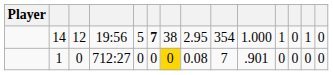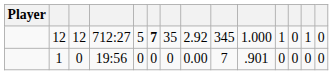(59, 37) 14 -> (59, 37) 12
(111, 37) 19:56 -> (111, 37) 712:27
(170, 37) 38 -> (170, 37) 35
(196, 37) 2.95 -> (196, 37) 2.92
(224, 37) 354 -> (224, 37) 345
(111, 59) 712:27 -> (111, 59) 19:56
(170, 59) gold background -> (170, 59) no background
(196, 59) 0.08 -> (196, 59) 0.00
